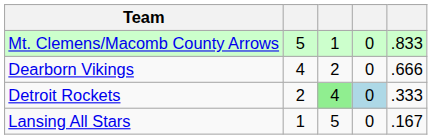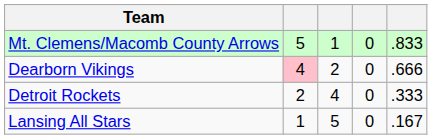(300, 70) no background -> (300, 70) pink background
(335, 96) lightgreen background -> (335, 96) no background
(369, 96) lightblue background -> (369, 96) no background
